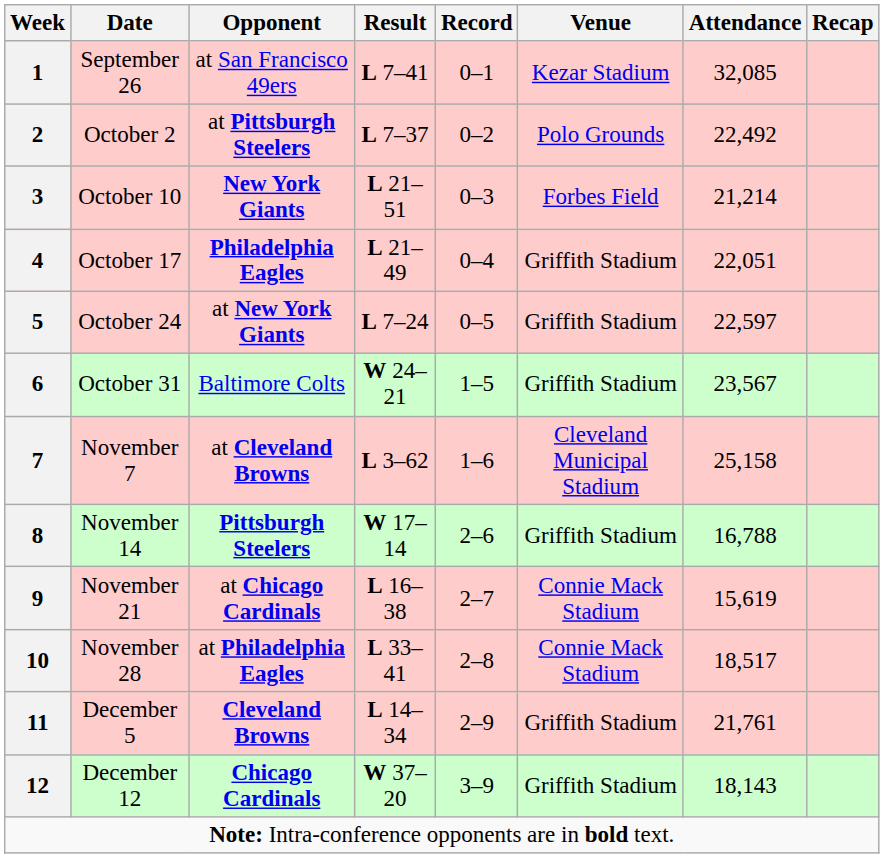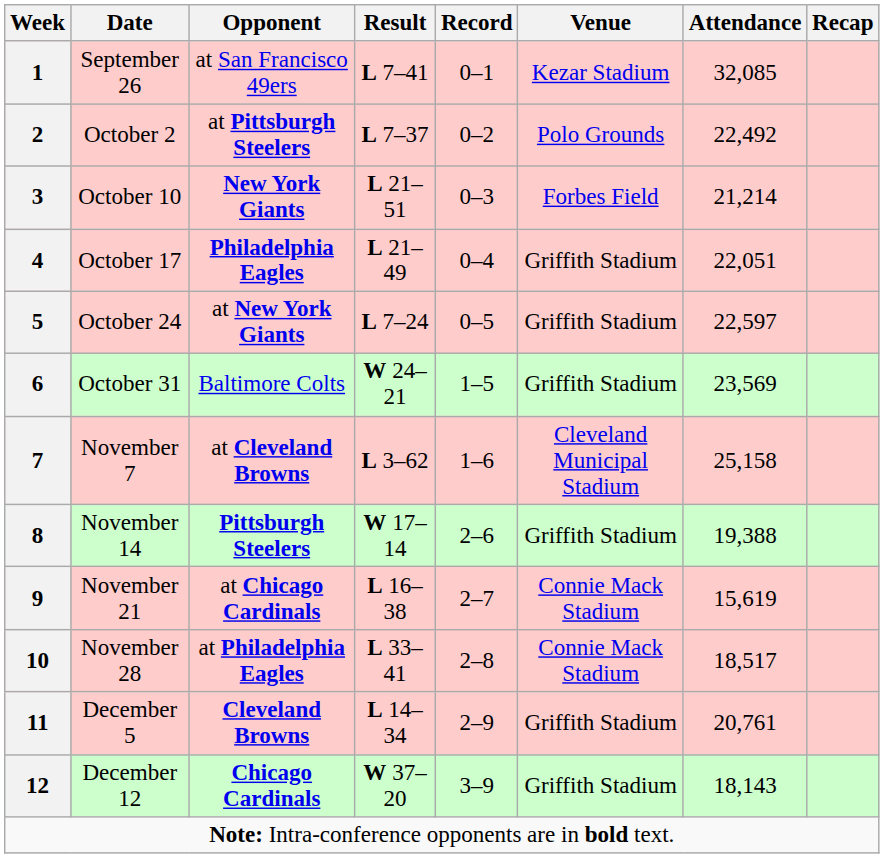(745, 384) 23,567 -> (745, 384) 23,569
(745, 535) 16,788 -> (745, 535) 19,388
(745, 722) 21,761 -> (745, 722) 20,761
